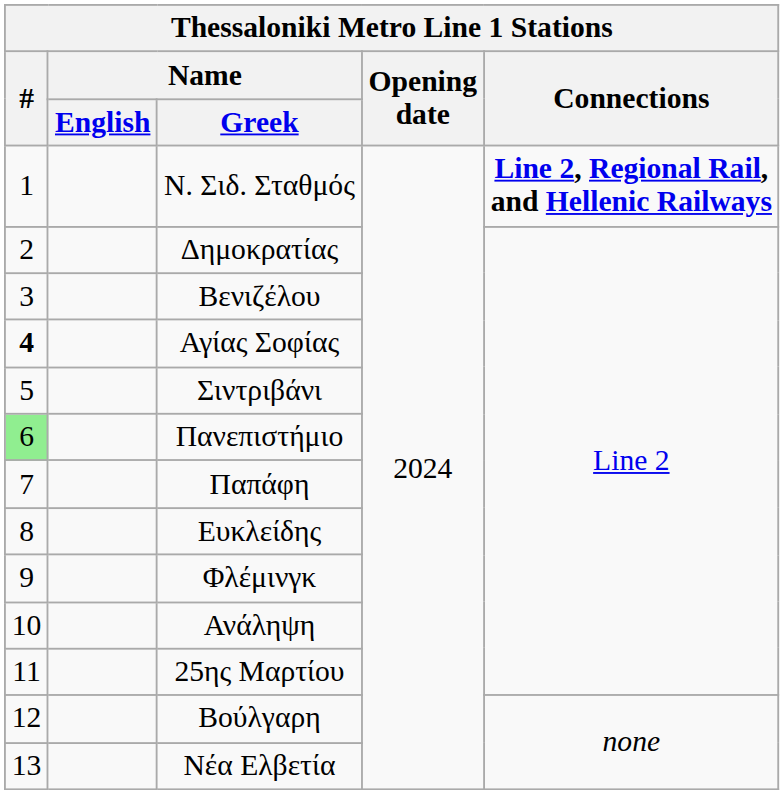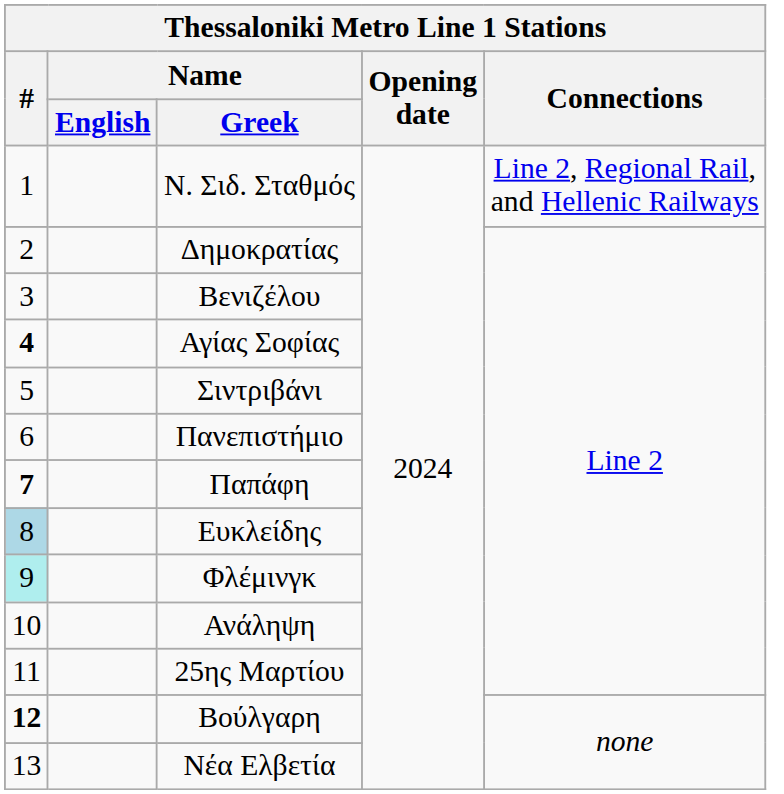(631, 185) bold -> (625, 185) normal
(27, 436) lightgreen background -> (27, 436) no background
(27, 483) normal -> (27, 483) bold
(27, 530) no background -> (27, 530) lightblue background
(27, 577) no background -> (27, 577) paleturquoise background
(27, 718) normal -> (27, 718) bold
